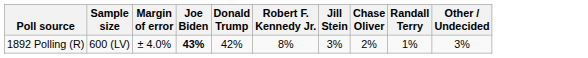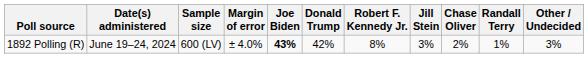+ column: (133, 20)
